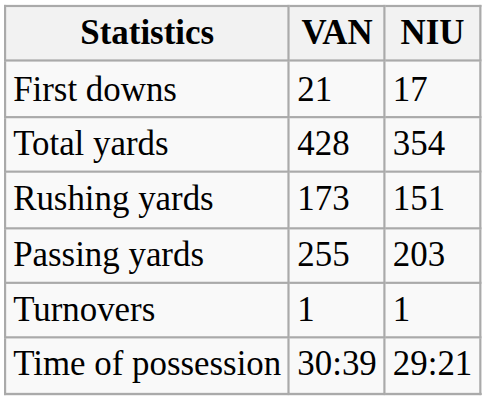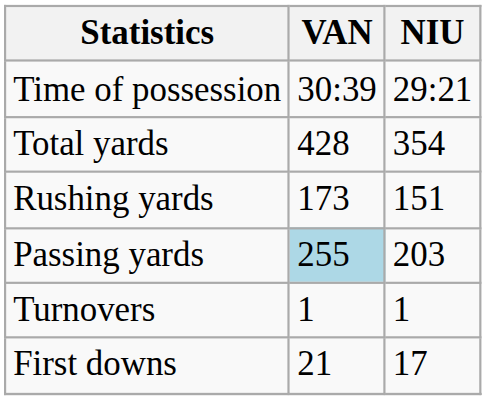rows swapped: (95, 88) <-> (147, 364)
(323, 254) no background -> (323, 254) lightblue background
